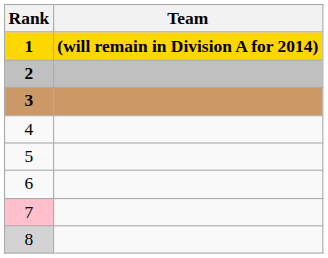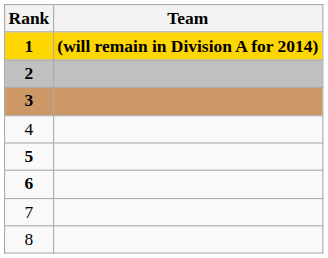(29, 156) normal -> (29, 156) bold
(29, 184) normal -> (29, 184) bold
(29, 211) pink background -> (29, 211) no background
(29, 239) lightgrey background -> (29, 239) no background
